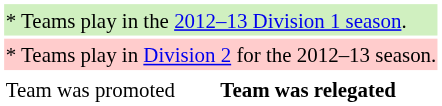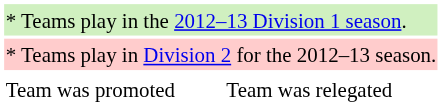(308, 88) bold -> (309, 90) normal
